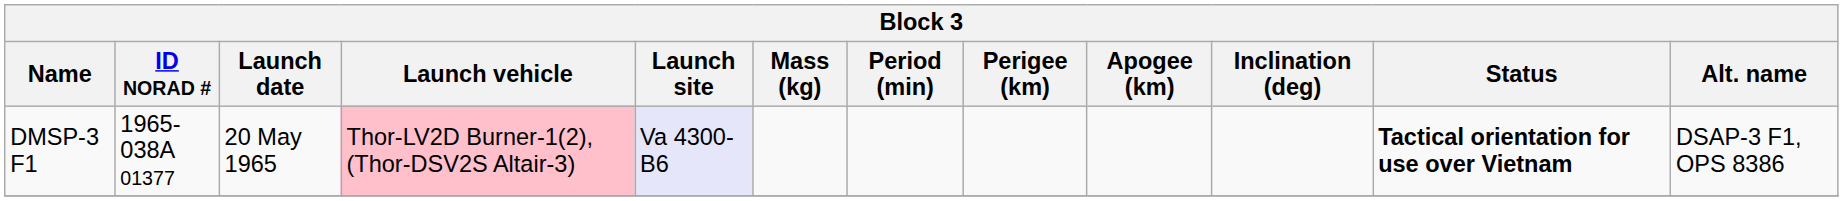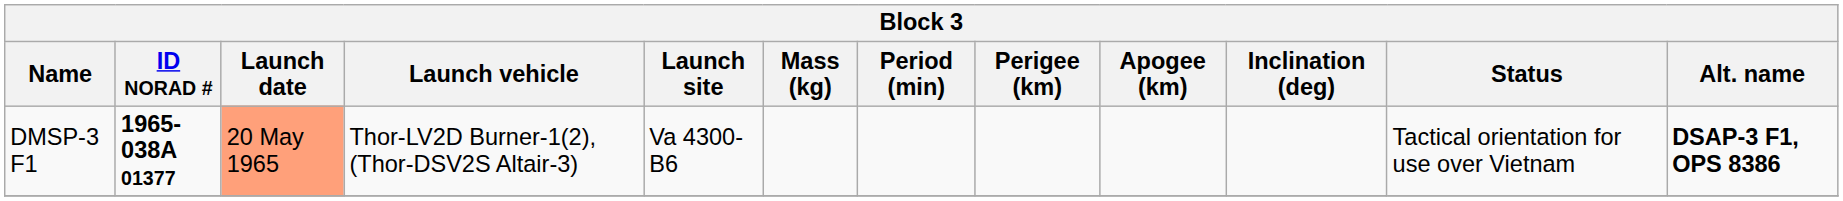(150, 150) normal -> (151, 150) bold
(263, 150) no background -> (265, 150) lightsalmon background
(470, 150) pink background -> (473, 150) no background
(687, 150) lavender background -> (696, 150) no background
(1504, 150) bold -> (1507, 150) normal
(1739, 150) normal -> (1736, 150) bold
